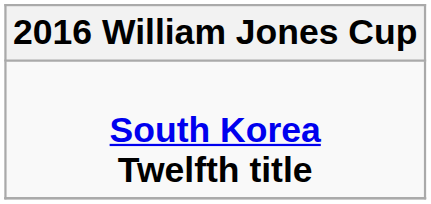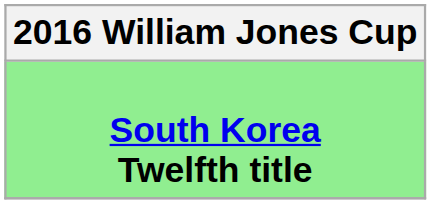(215, 148) no background -> (215, 148) lightgreen background
